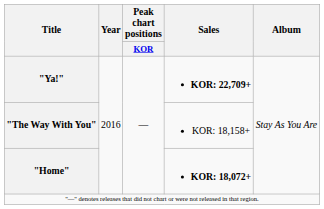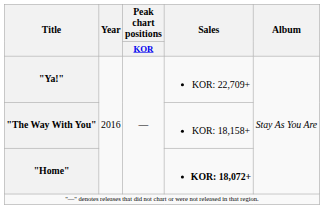(209, 85) bold -> (209, 85) normal
